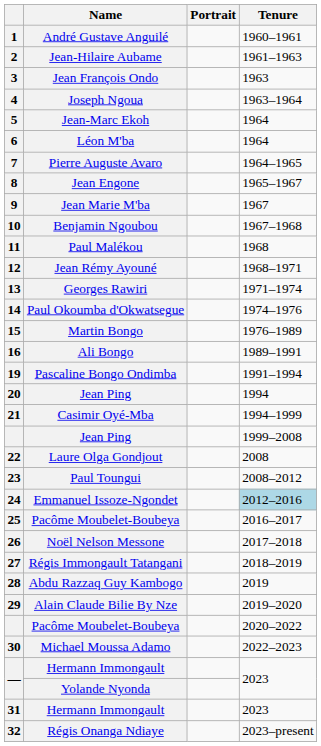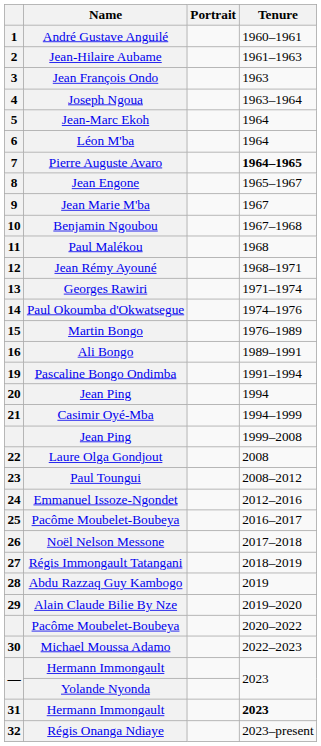(272, 162) normal -> (272, 162) bold
(272, 499) lightblue background -> (272, 499) no background
(255, 710) normal -> (255, 710) bold
